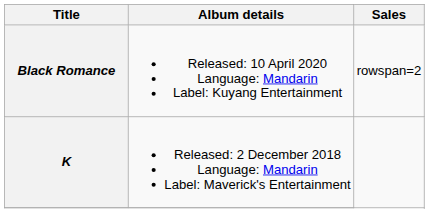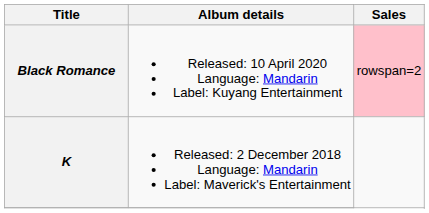(389, 70) no background -> (389, 70) pink background
